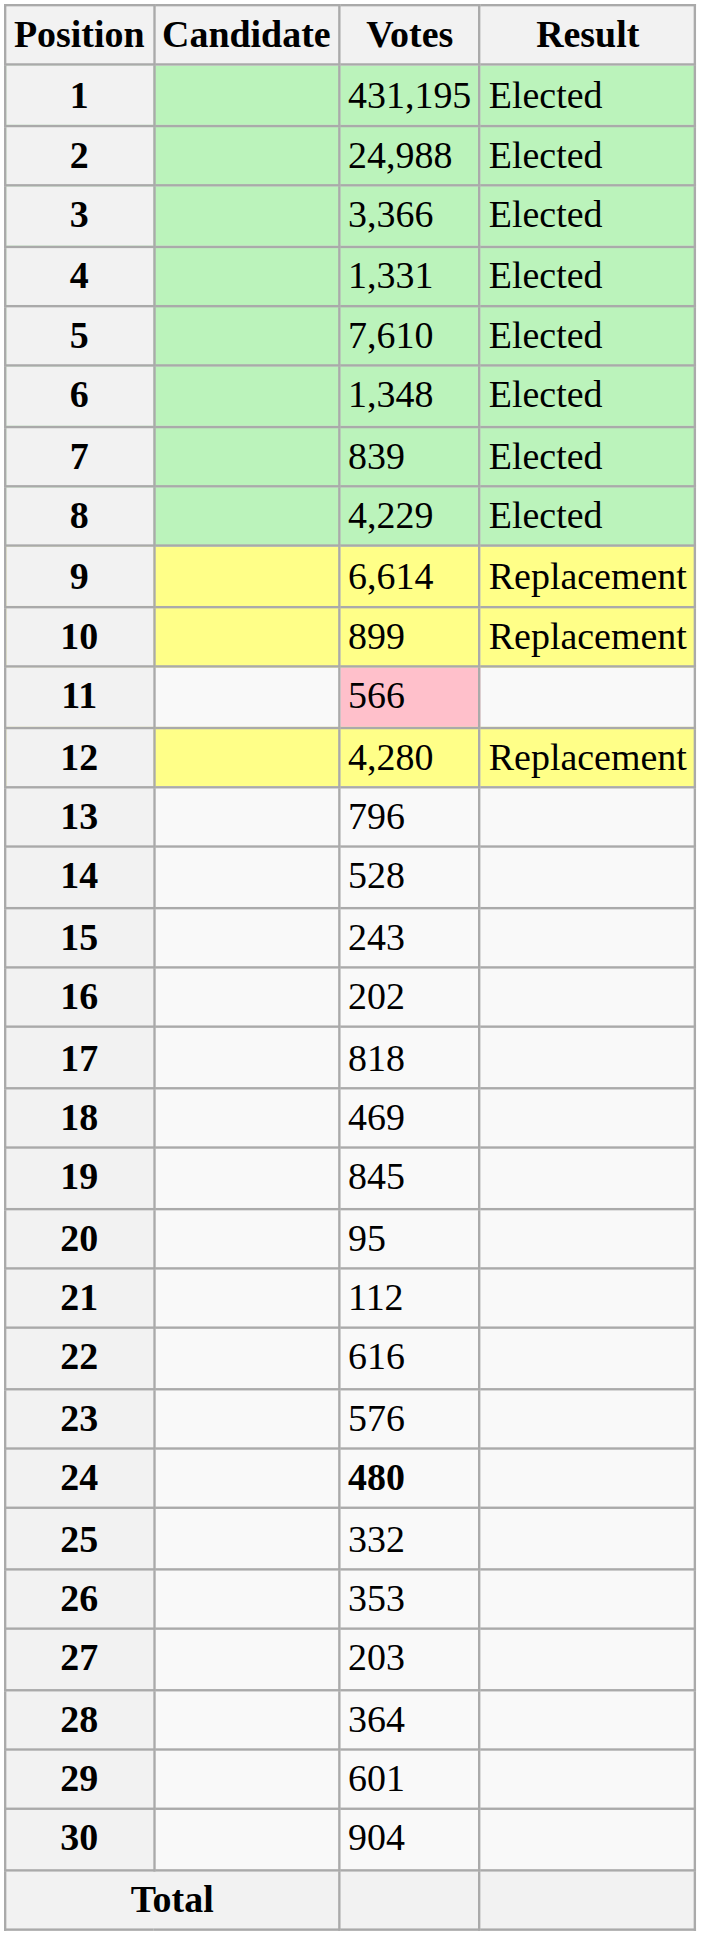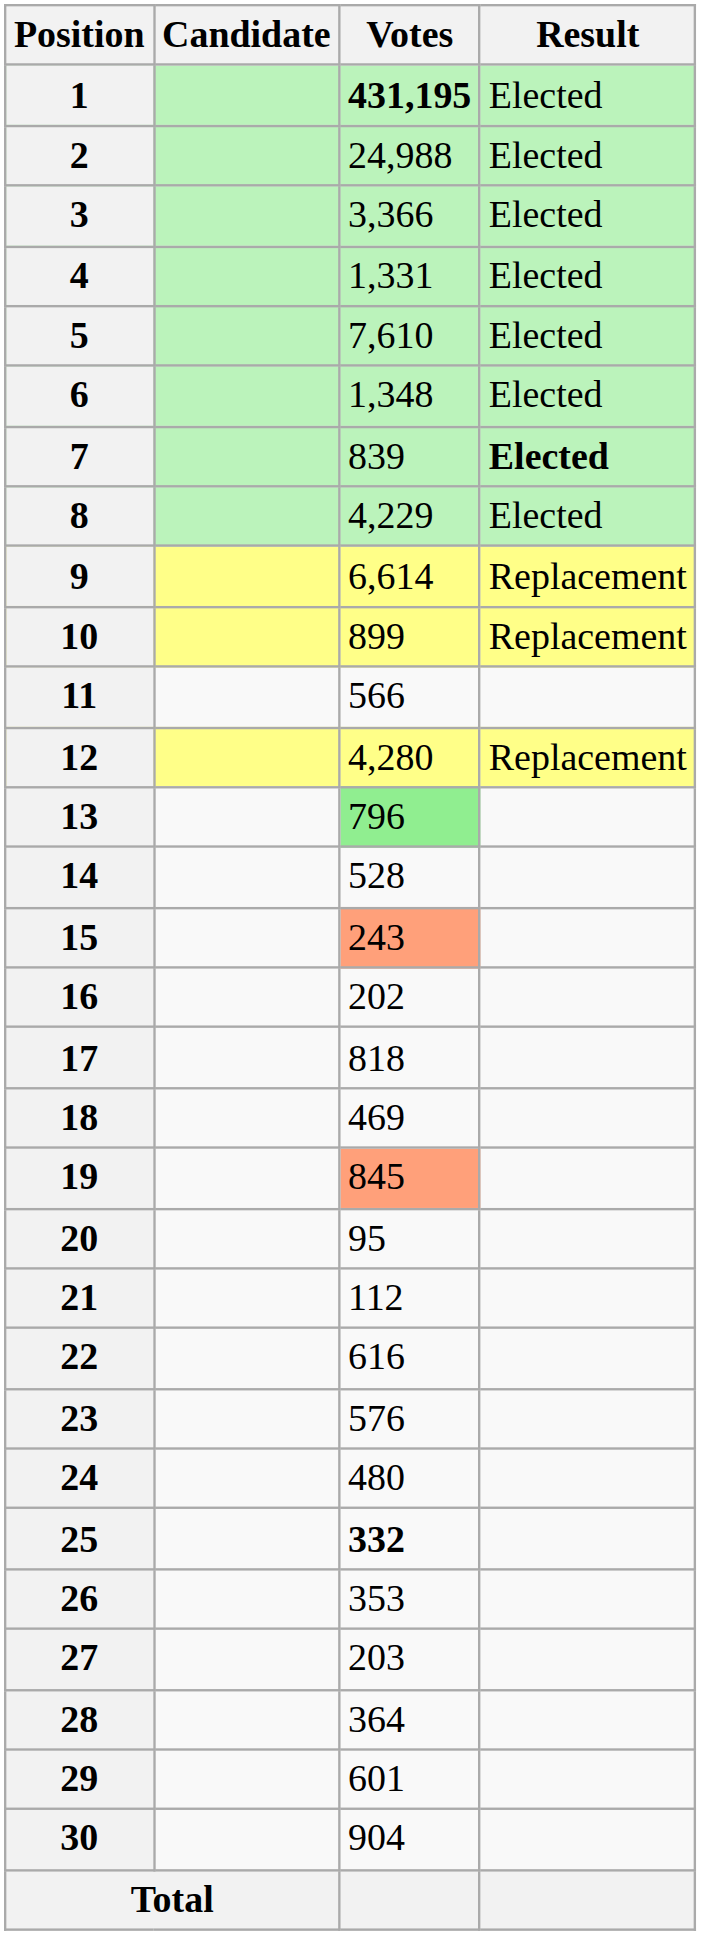(410, 94) normal -> (410, 94) bold
(546, 455) normal -> (549, 455) bold
(377, 696) pink background -> (377, 696) no background
(377, 816) no background -> (377, 816) lightgreen background
(377, 936) no background -> (377, 936) lightsalmon background
(377, 1177) no background -> (377, 1177) lightsalmon background
(377, 1477) bold -> (377, 1477) normal
(377, 1538) normal -> (377, 1538) bold
